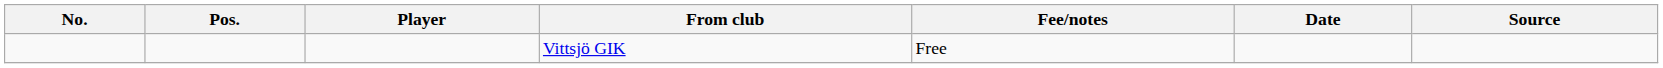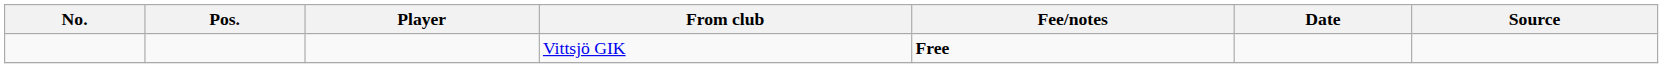(931, 48) normal -> (932, 48) bold
